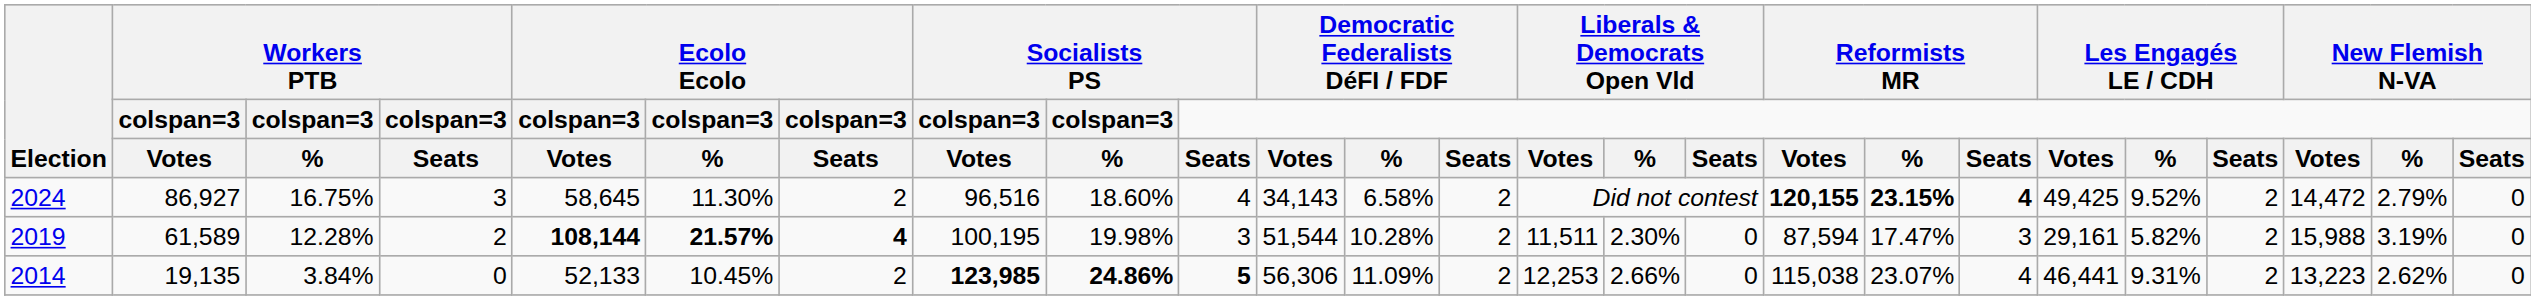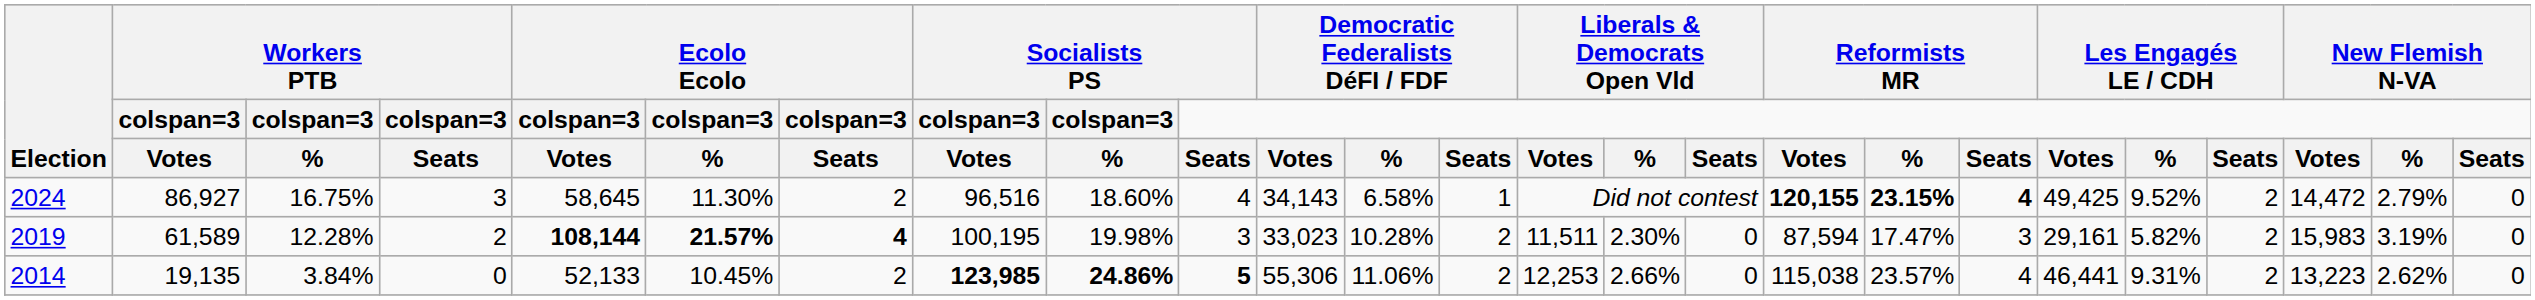(1504, 198) 2 -> (1504, 198) 1
(1300, 237) 51,544 -> (1300, 237) 33,023
(2328, 237) 15,988 -> (2328, 237) 15,983
(1300, 276) 56,306 -> (1300, 276) 55,306
(1393, 276) 11.09% -> (1393, 276) 11.06%
(1912, 276) 23.07% -> (1912, 276) 23.57%
